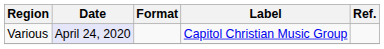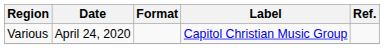(93, 33) lavender background -> (93, 33) no background
